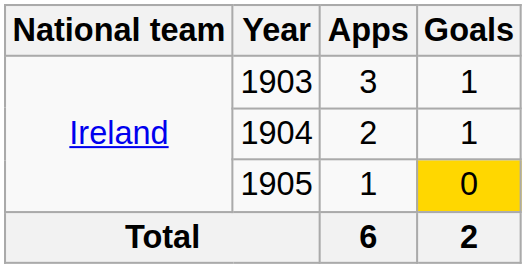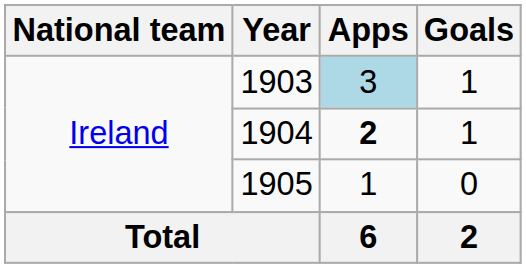(368, 81) no background -> (368, 81) lightblue background
(368, 133) normal -> (368, 133) bold
(469, 184) gold background -> (469, 184) no background
